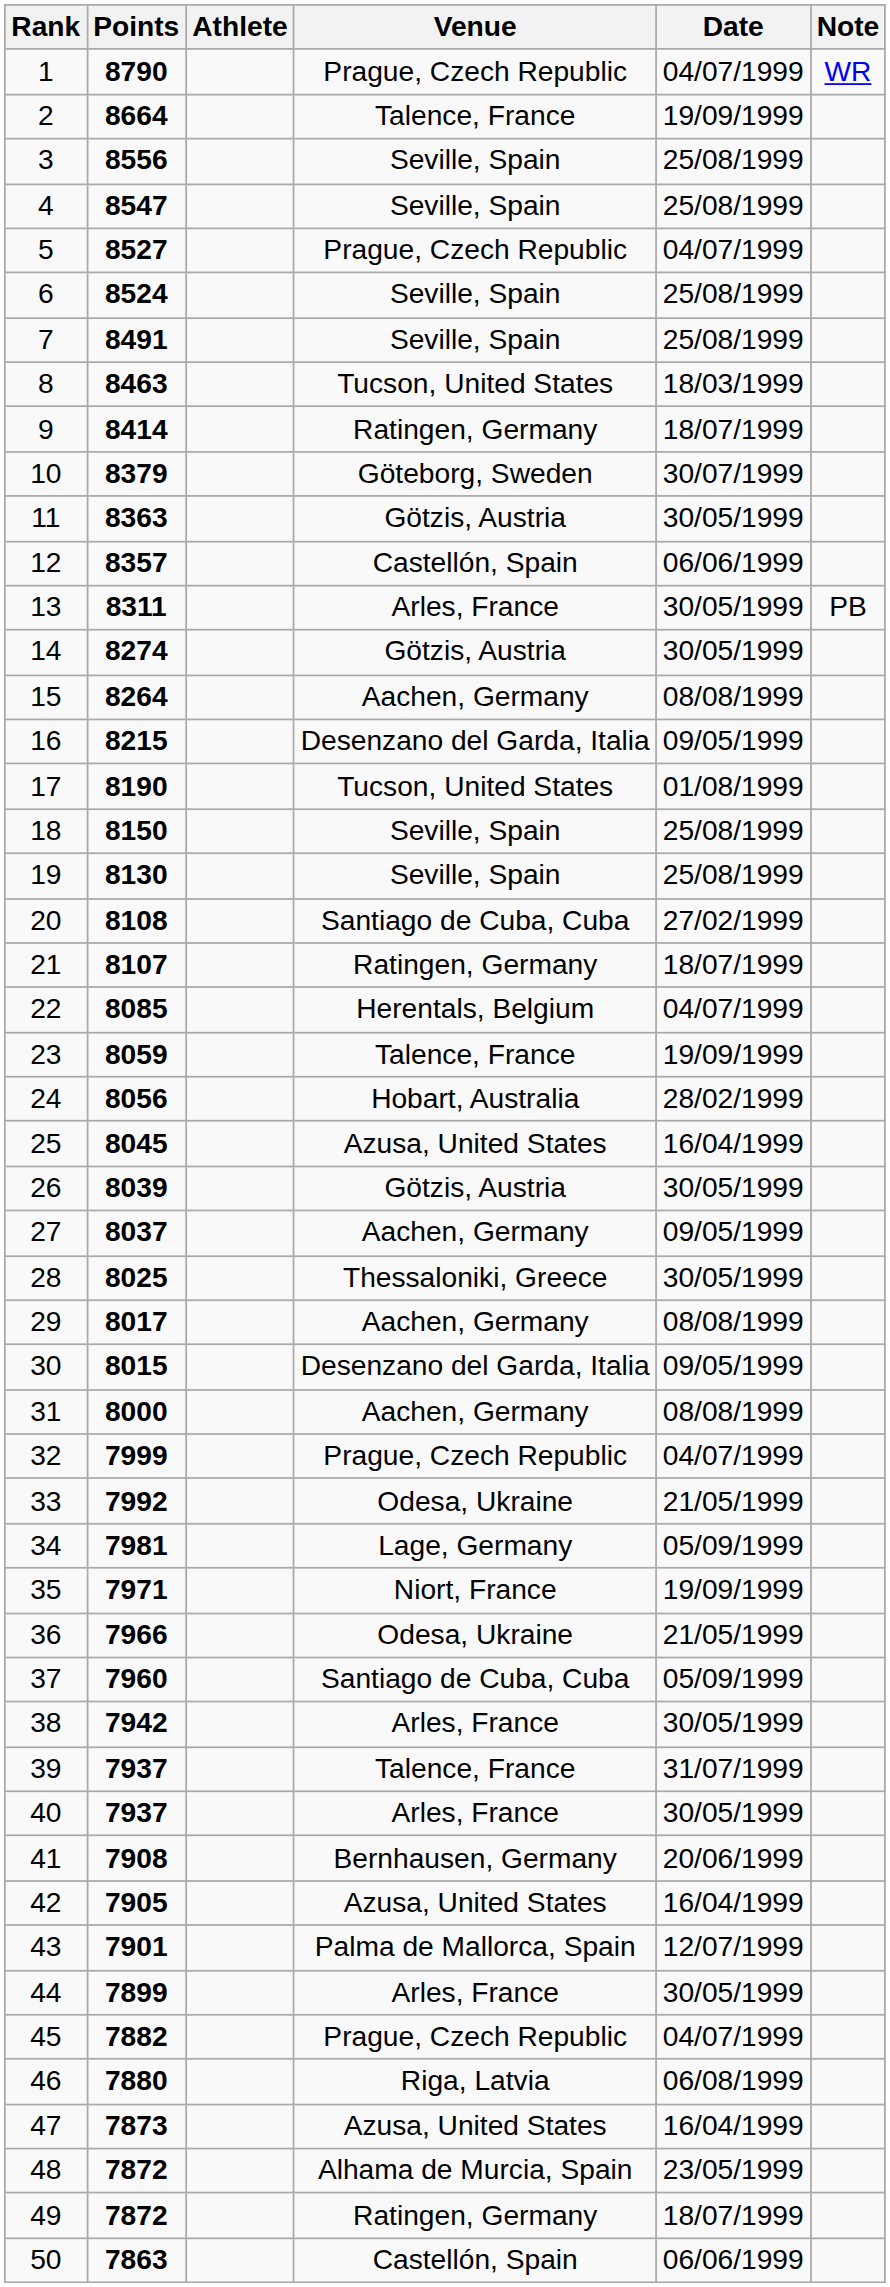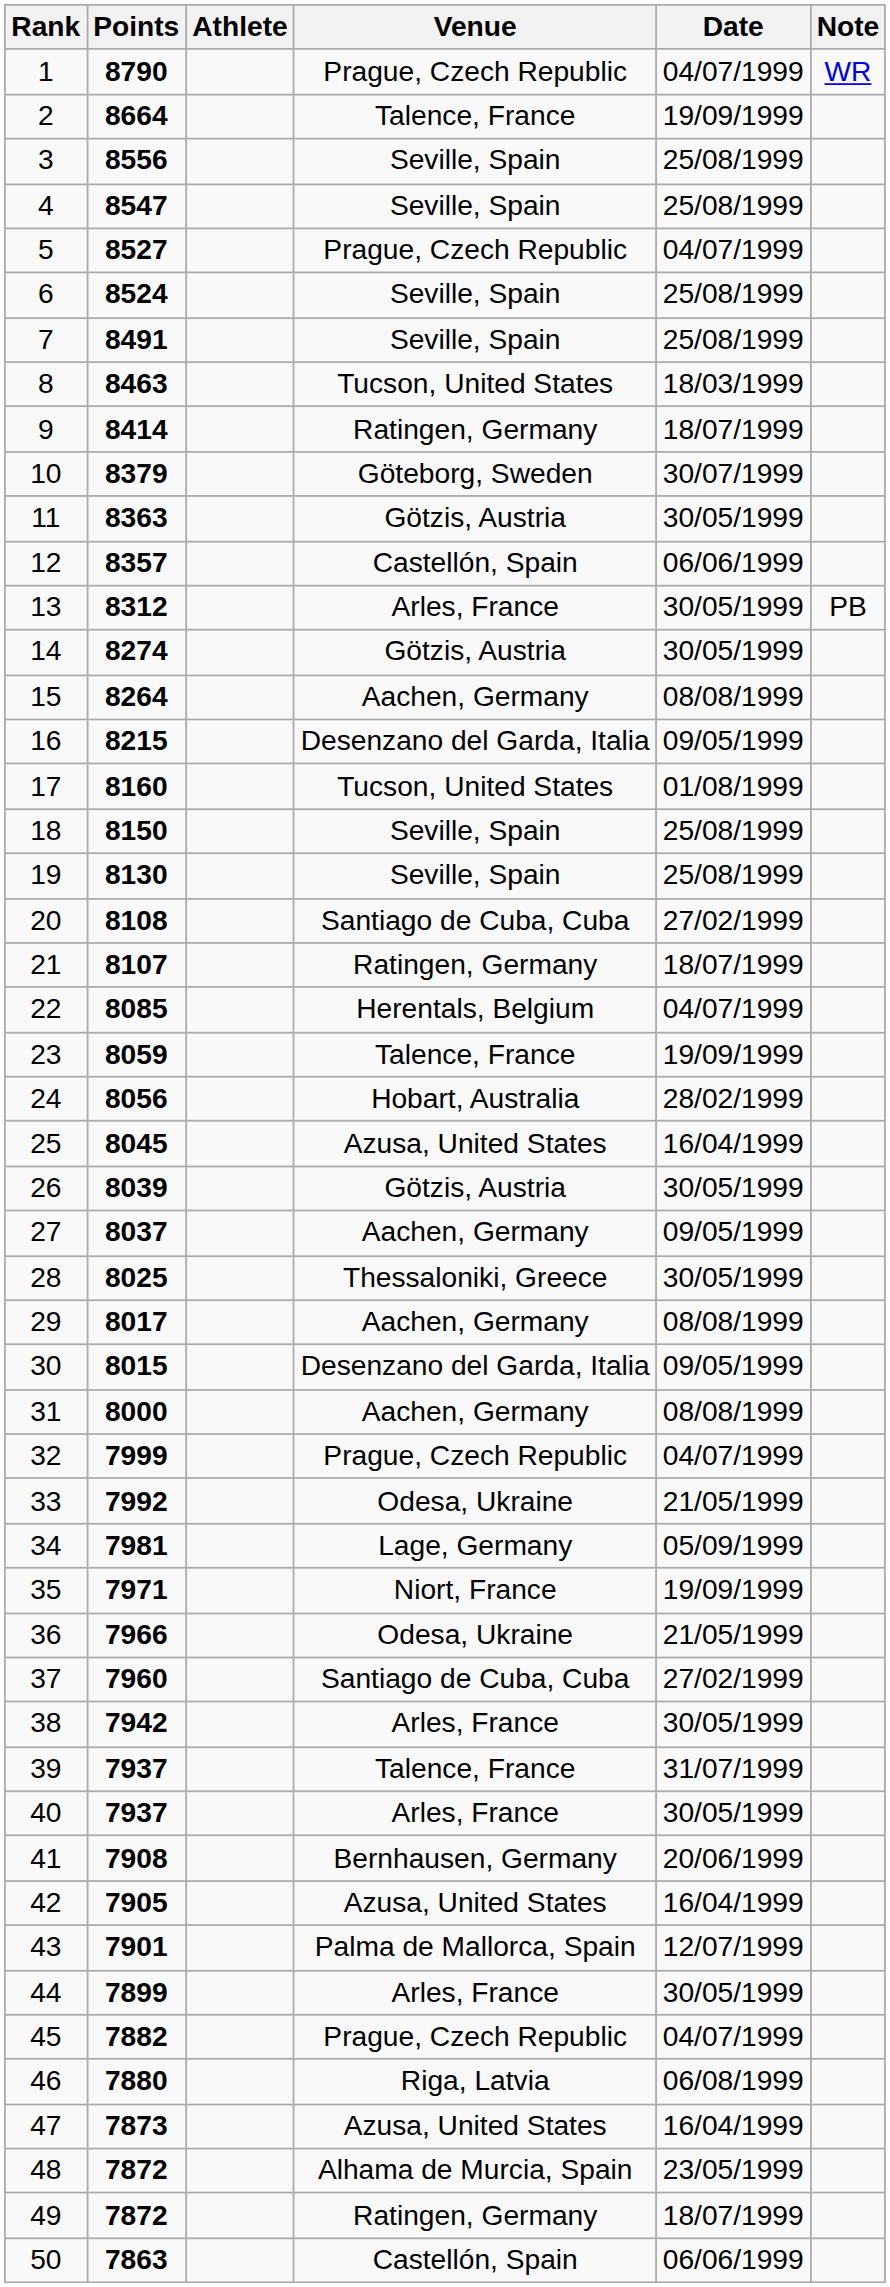(136, 607) 8311 -> (136, 607) 8312
(136, 786) 8190 -> (136, 786) 8160
(733, 1679) 05/09/1999 -> (733, 1679) 27/02/1999
